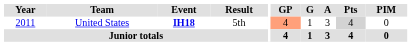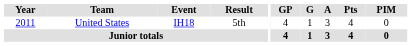(184, 23) bold -> (184, 23) normal
(286, 23) lightsalmon background -> (286, 23) no background
(351, 23) lightgrey background -> (351, 23) no background
